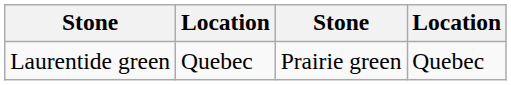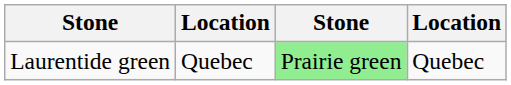(341, 60) no background -> (341, 60) lightgreen background
